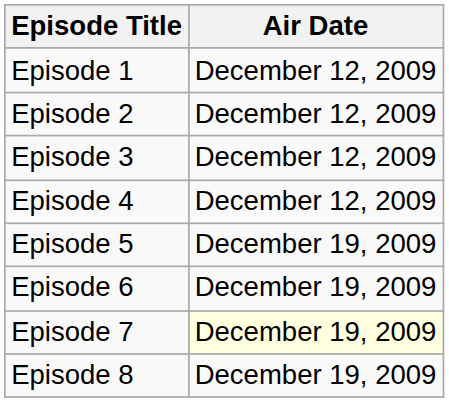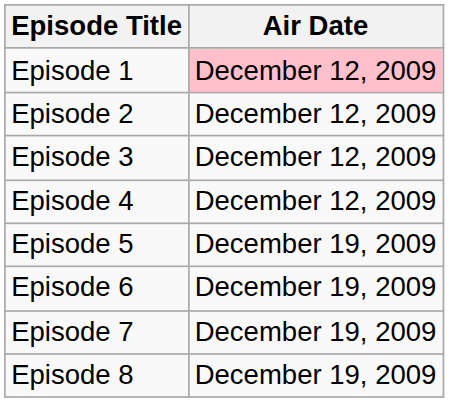(316, 69) no background -> (316, 69) pink background
(316, 331) lightyellow background -> (316, 331) no background
